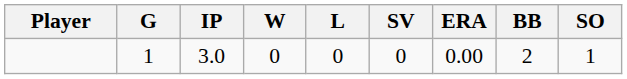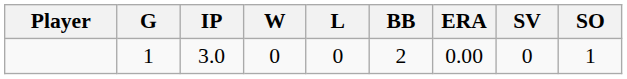columns swapped: (401, 21) <-> (527, 21)
